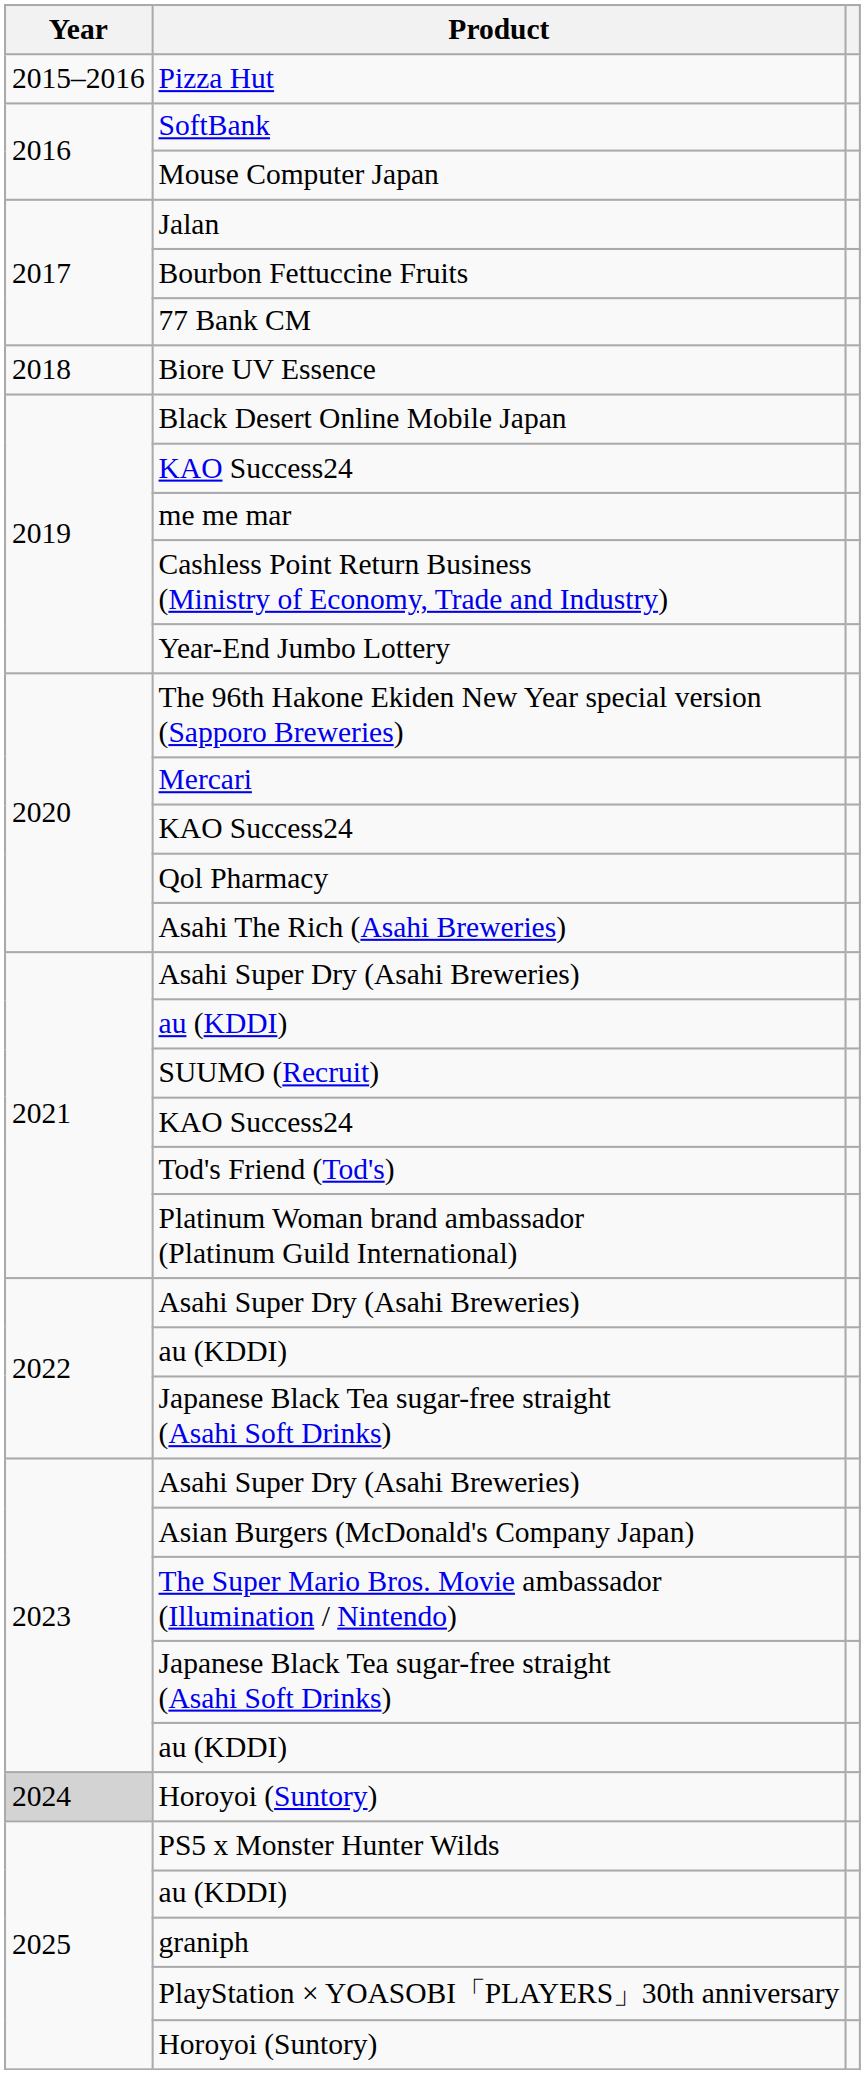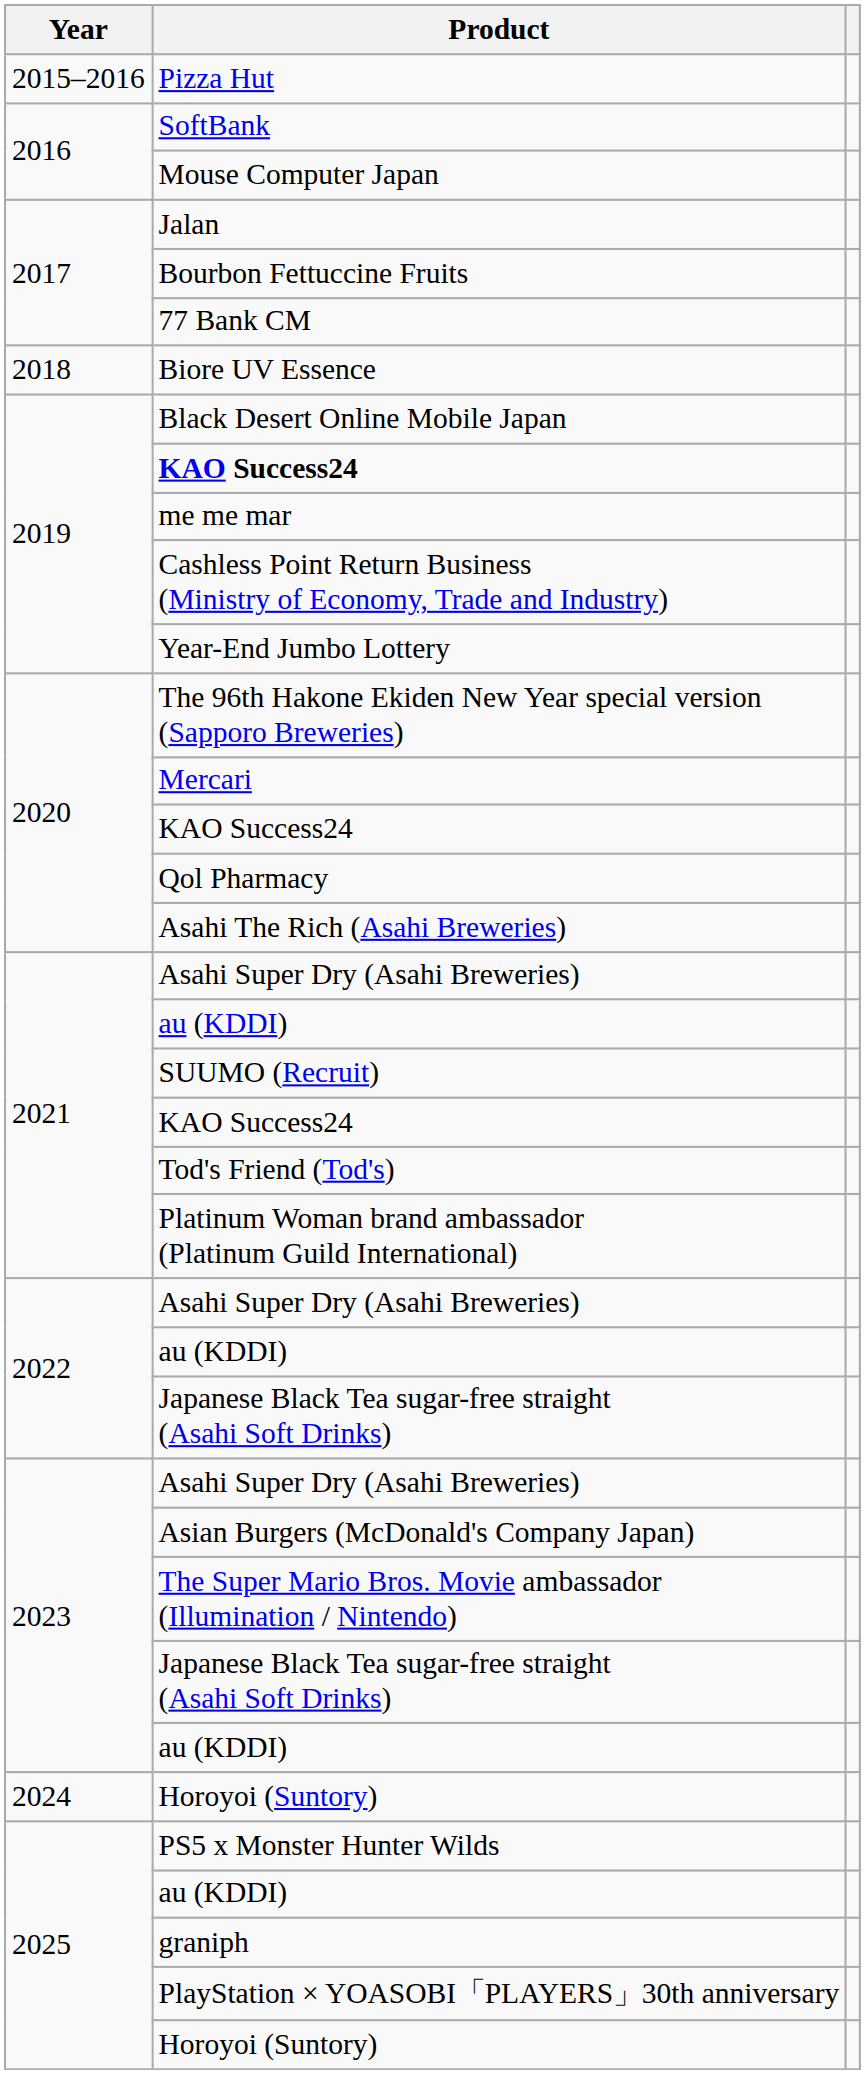(256, 467) normal -> (258, 467) bold
(41, 1796) lightgrey background -> (41, 1796) no background
